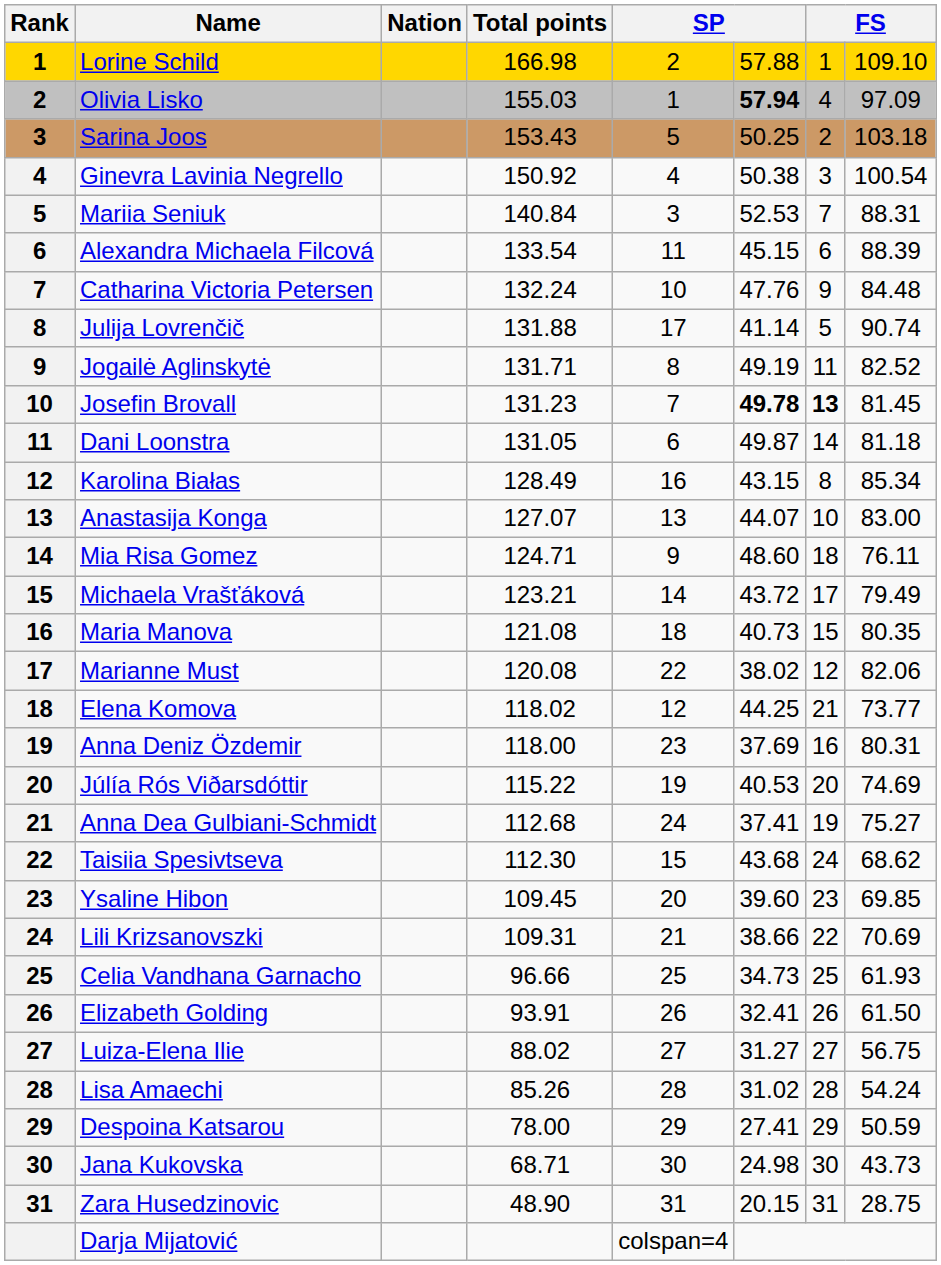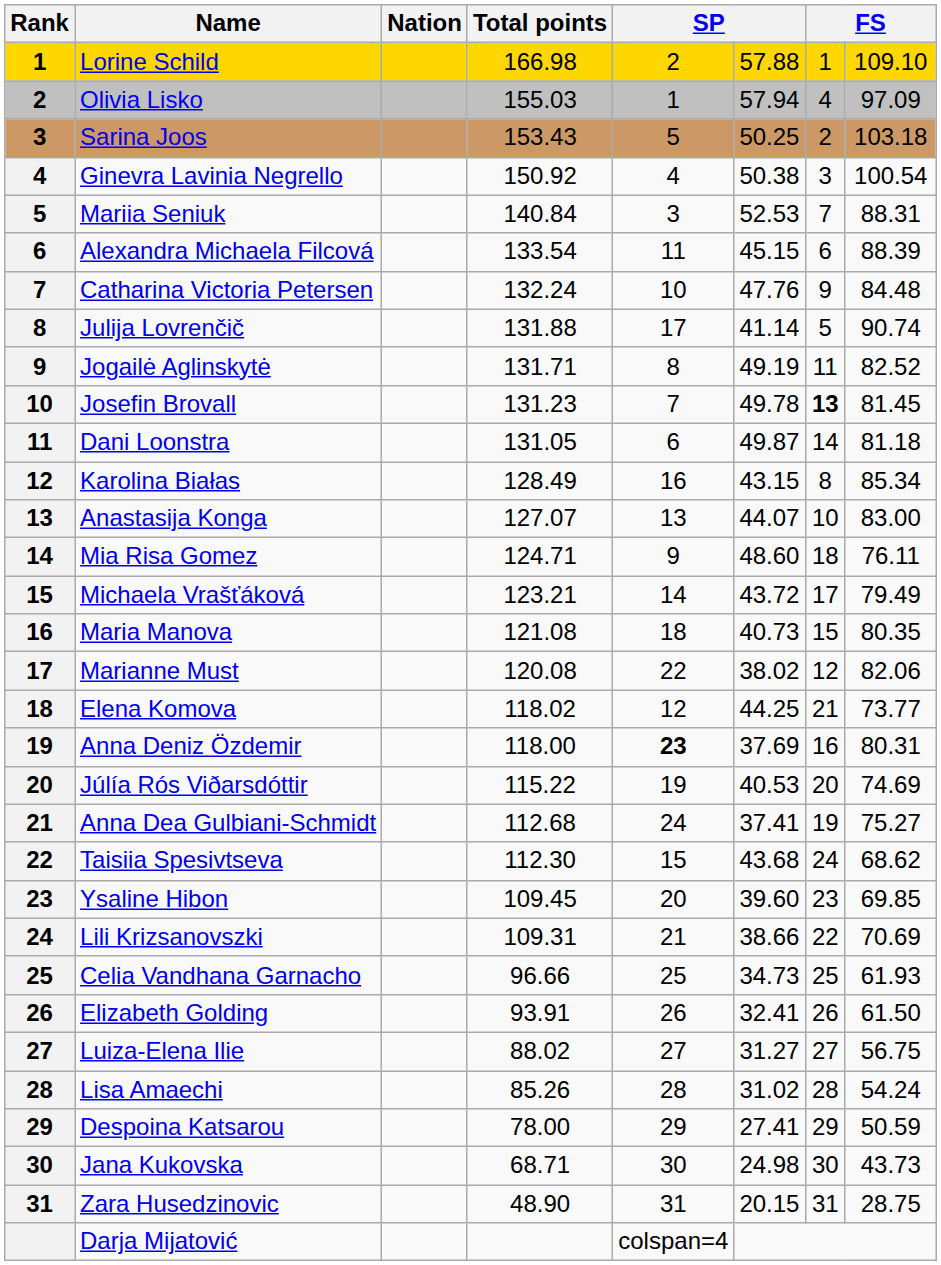(769, 99) bold -> (769, 99) normal
(769, 404) bold -> (769, 404) normal
(673, 746) normal -> (673, 746) bold
